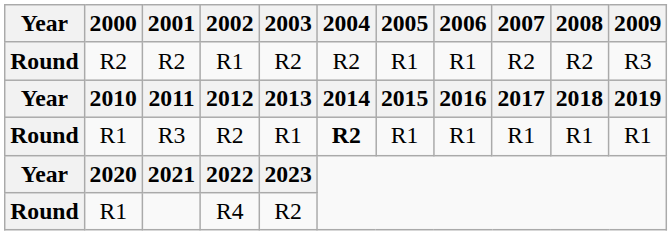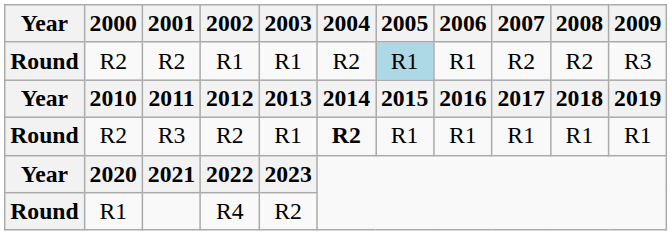(288, 60) R2 -> (288, 60) R1
(405, 60) no background -> (405, 60) lightblue background
(113, 135) R1 -> (113, 135) R2
